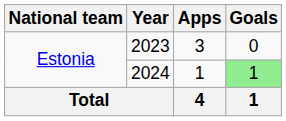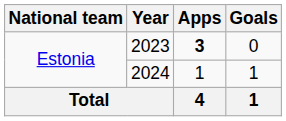(200, 45) normal -> (200, 45) bold
(254, 73) lightgreen background -> (254, 73) no background
